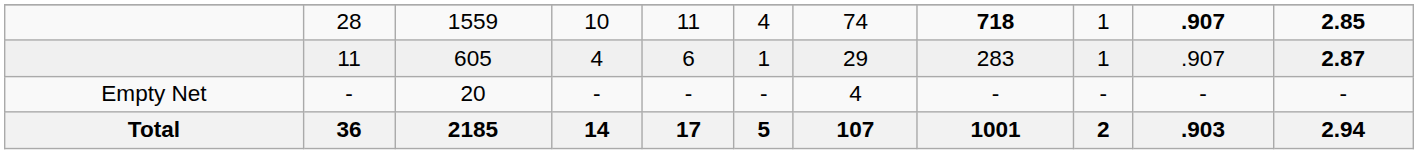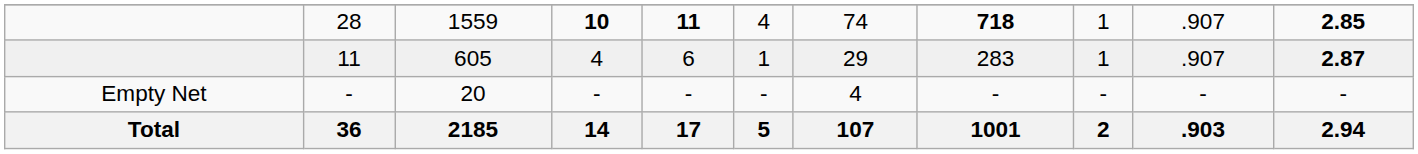(597, 22) normal -> (597, 22) bold
(688, 22) normal -> (688, 22) bold
(1203, 22) bold -> (1203, 22) normal
